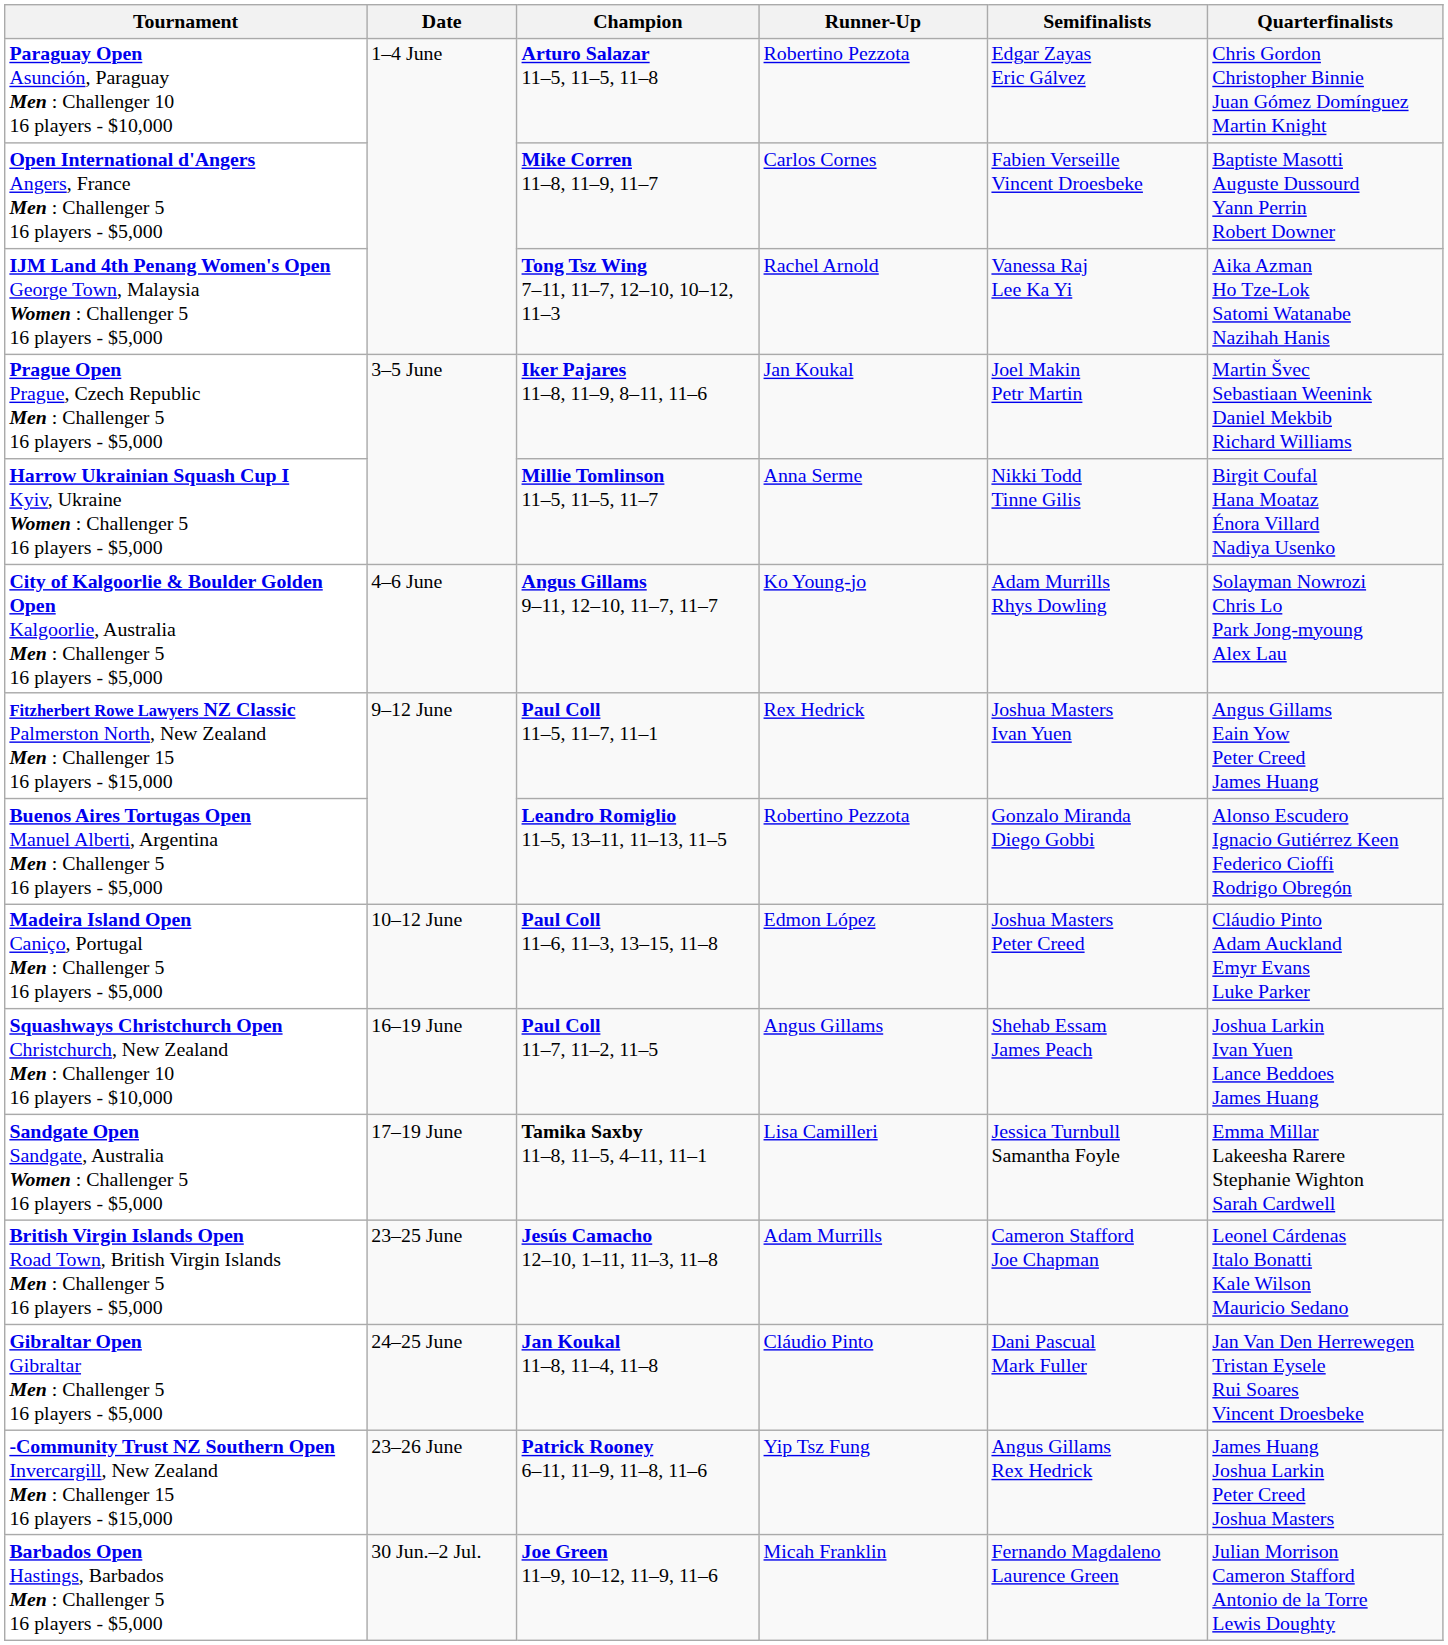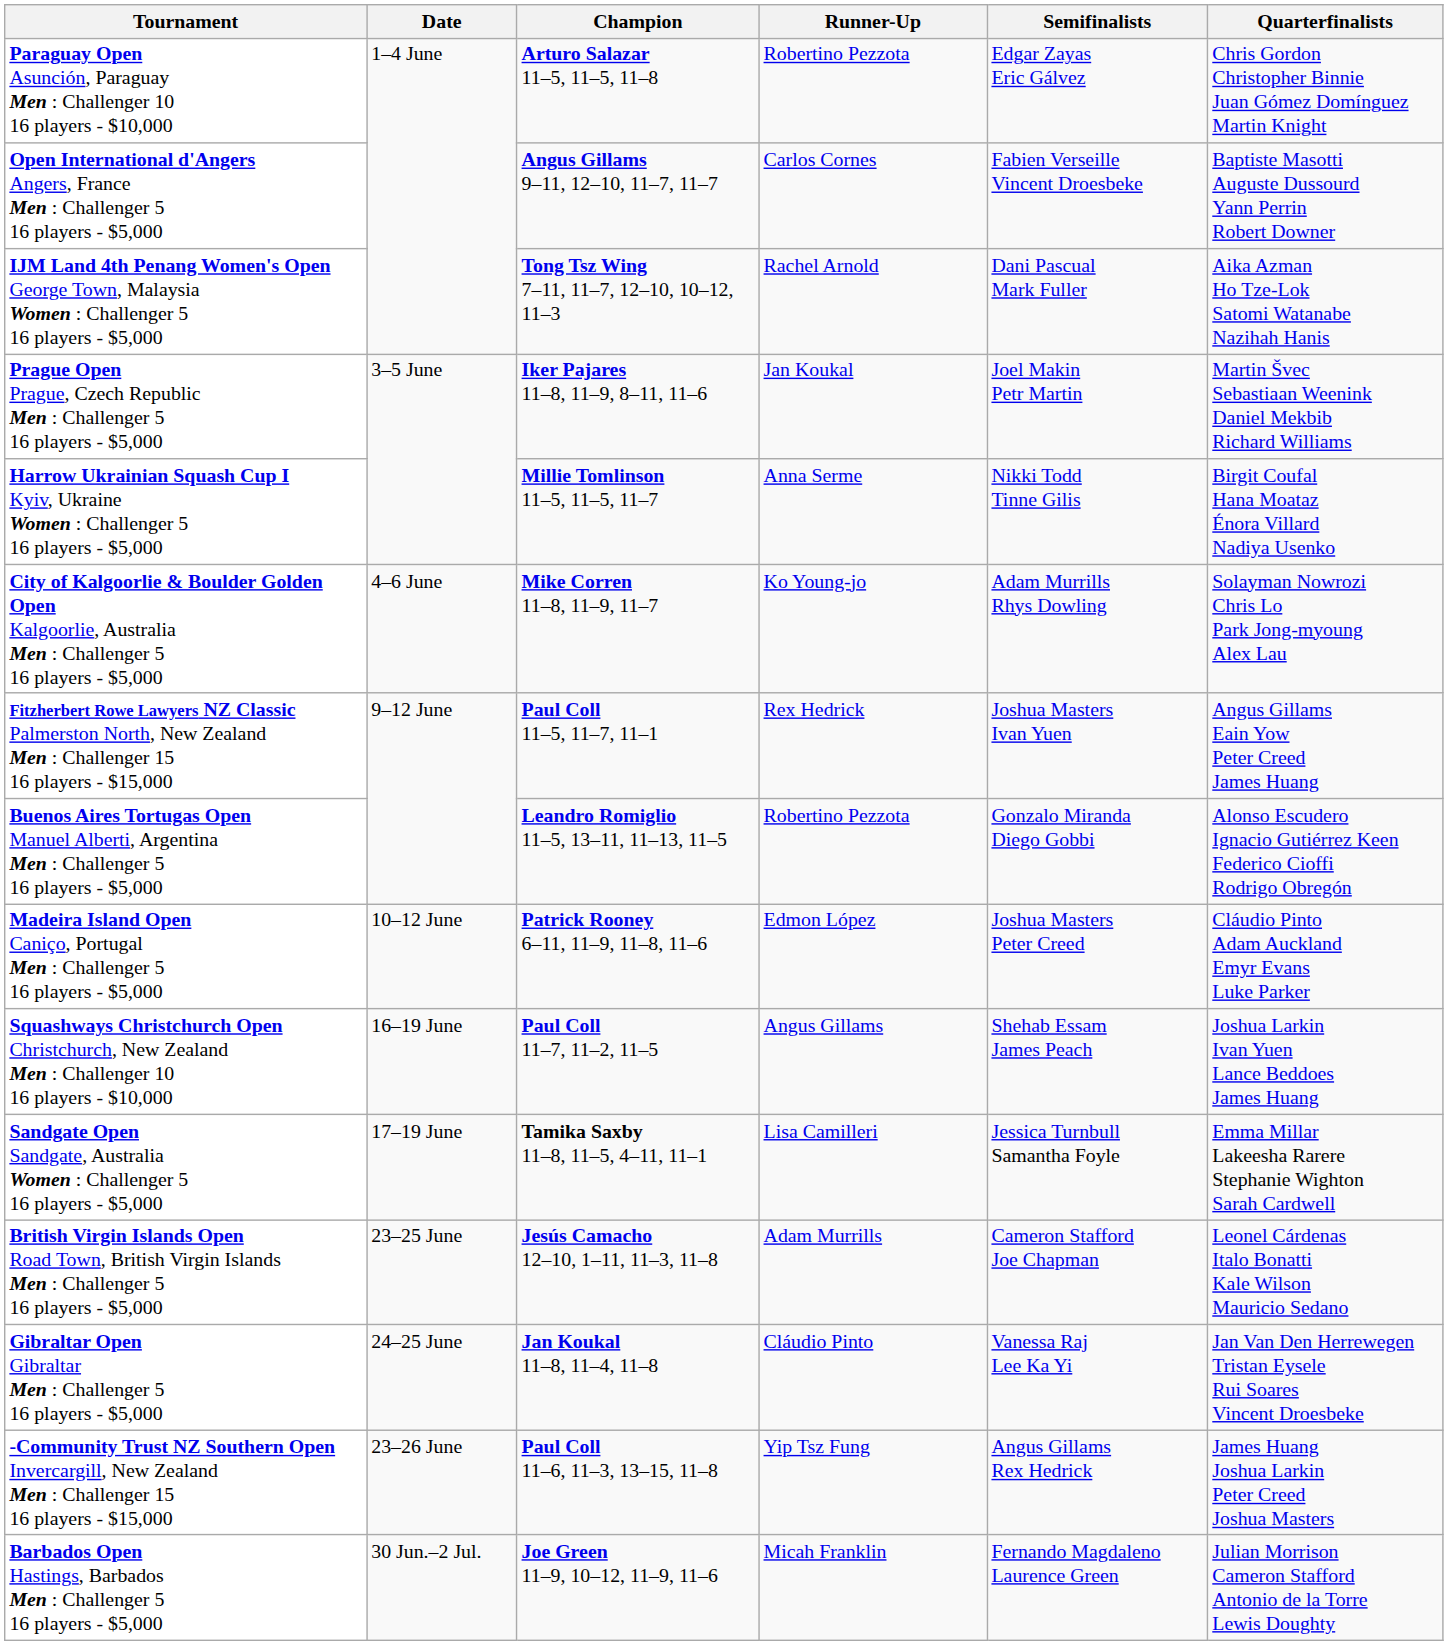(590, 171) Mike Corren 11–8, 11–9, 11–7 -> (620, 171) Angus Gillams 9–11, 12–10, 11–7, 11–7
(1040, 276) Vanessa Raj Lee Ka Yi -> (1044, 276) Dani Pascual Mark Fuller
(620, 592) Angus Gillams 9–11, 12–10, 11–7, 11–7 -> (590, 592) Mike Corren 11–8, 11–9, 11–7
(620, 932) Paul Coll 11–6, 11–3, 13–15, 11–8 -> (614, 932) Patrick Rooney 6–11, 11–9, 11–8, 11–6
(1044, 1353) Dani Pascual Mark Fuller -> (1040, 1353) Vanessa Raj Lee Ka Yi
(614, 1458) Patrick Rooney 6–11, 11–9, 11–8, 11–6 -> (620, 1458) Paul Coll 11–6, 11–3, 13–15, 11–8
